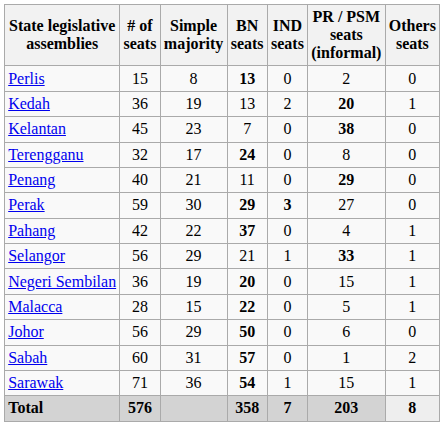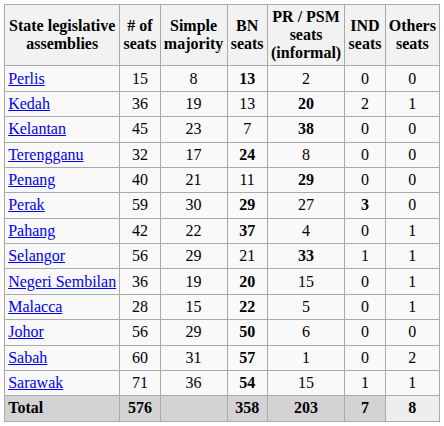columns swapped: (346, 35) <-> (287, 35)
